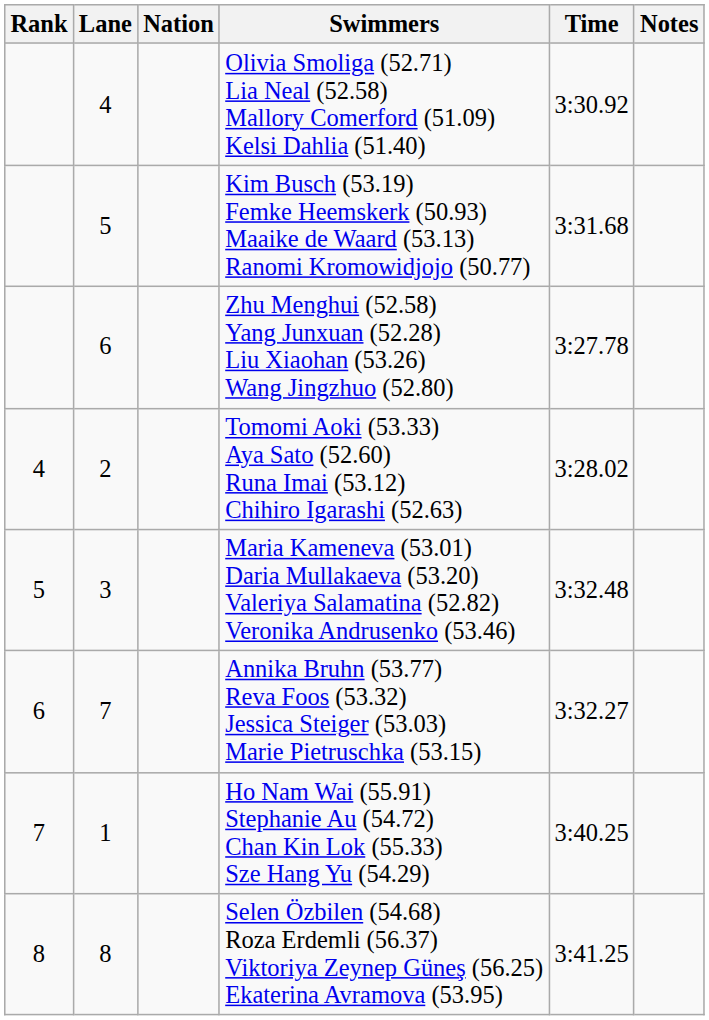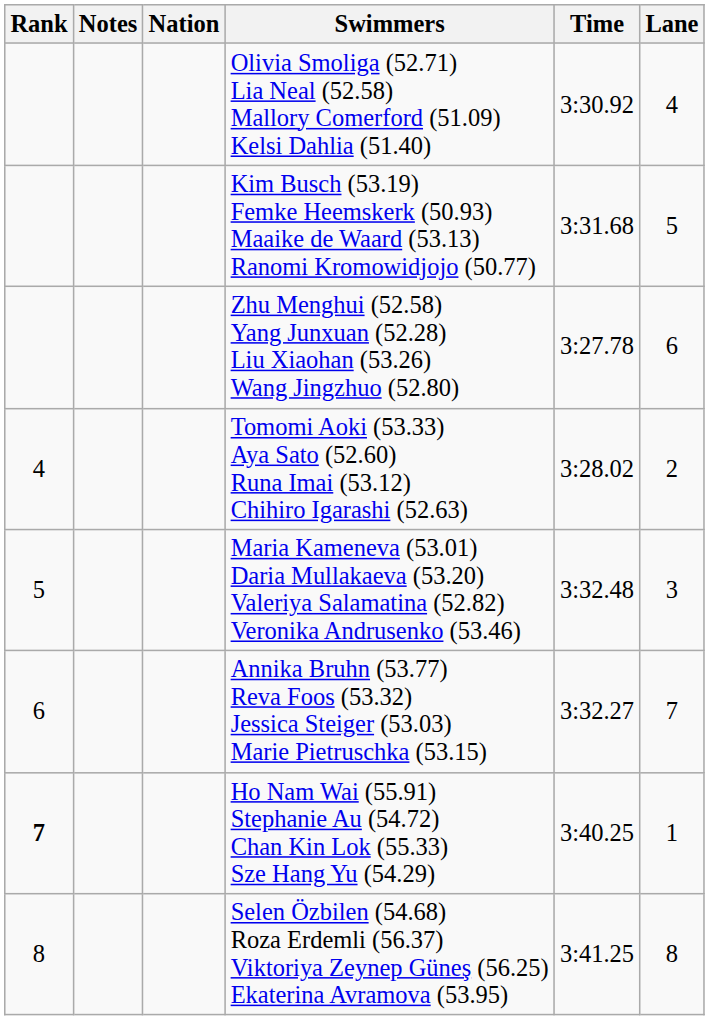columns swapped: (105, 23) <-> (669, 23)
(39, 832) normal -> (39, 832) bold
